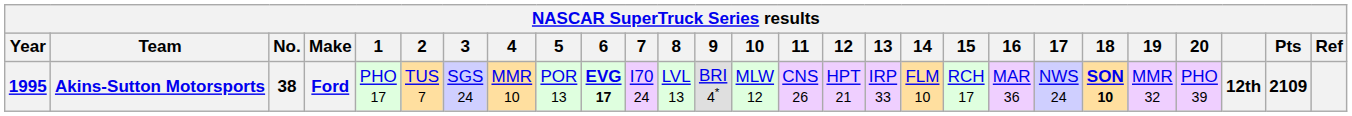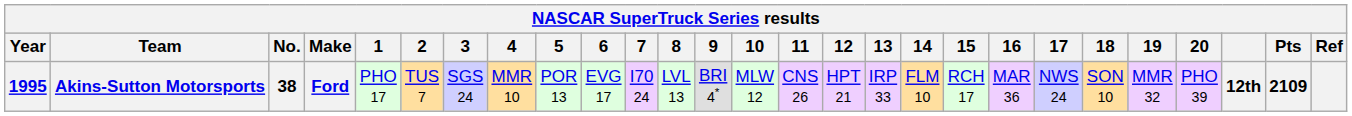(604, 86) bold -> (604, 85) normal
(1105, 86) bold -> (1105, 85) normal
